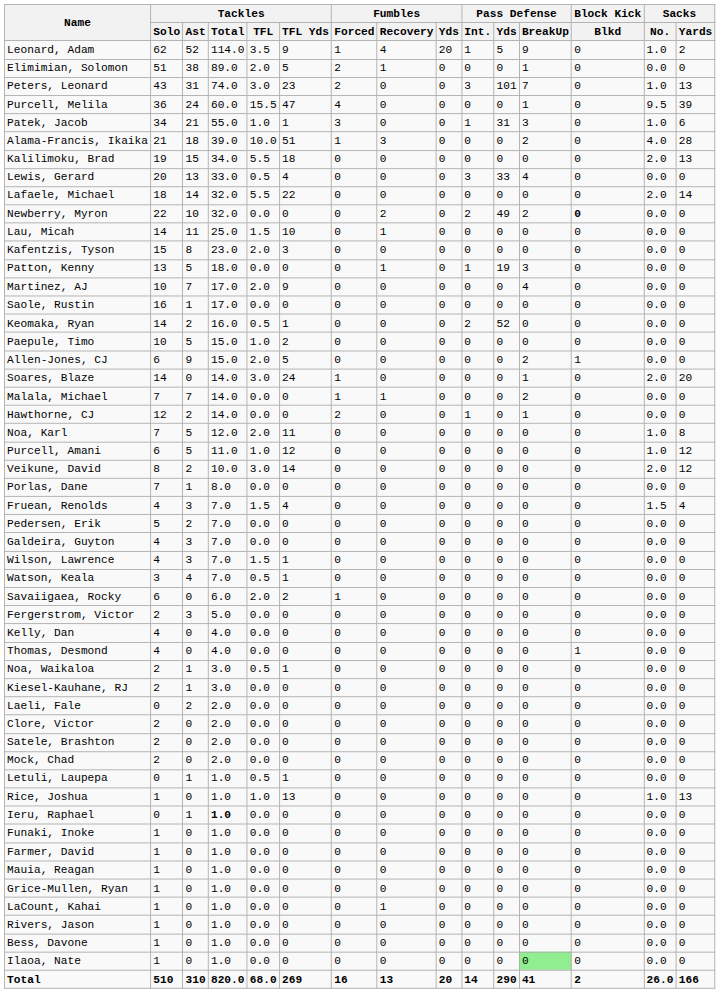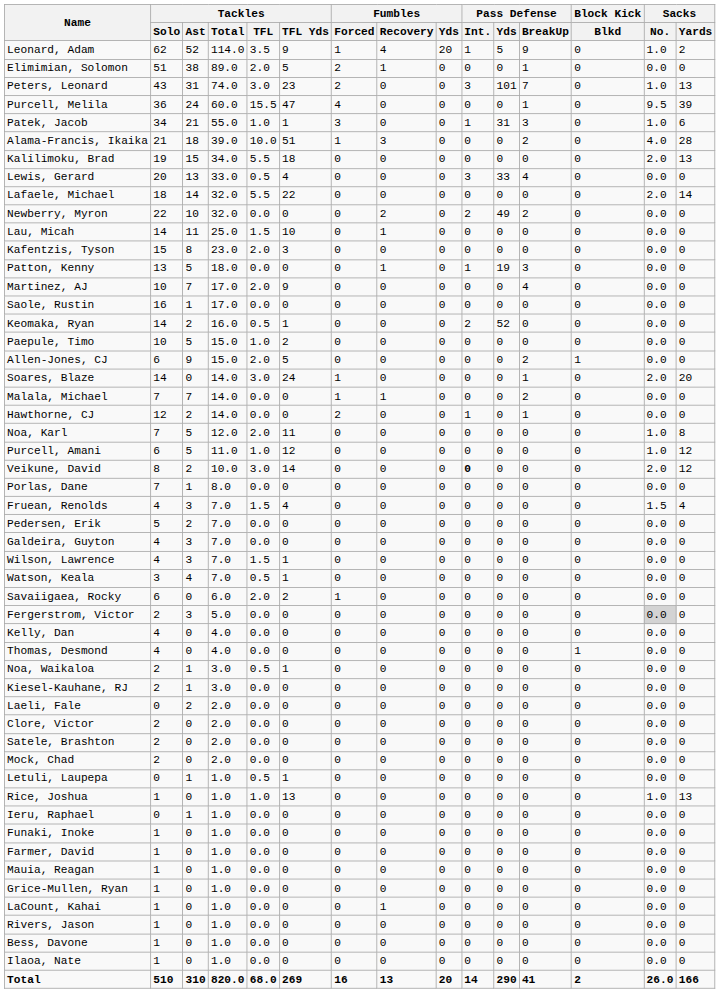(578, 214) bold -> (578, 214) normal
(468, 469) normal -> (468, 469) bold
(657, 615) no background -> (657, 615) lightgrey background
(221, 815) bold -> (221, 815) normal
(525, 961) lightgreen background -> (525, 961) no background
